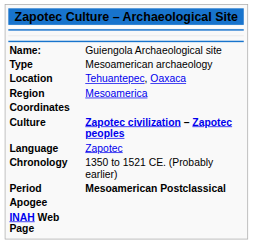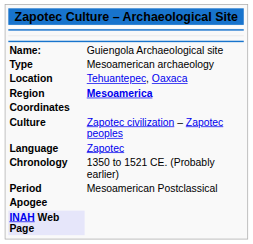(116, 93) normal -> (120, 93) bold
(159, 128) bold -> (155, 128) normal
(156, 188) bold -> (152, 188) normal
(34, 223) no background -> (34, 223) lavender background
